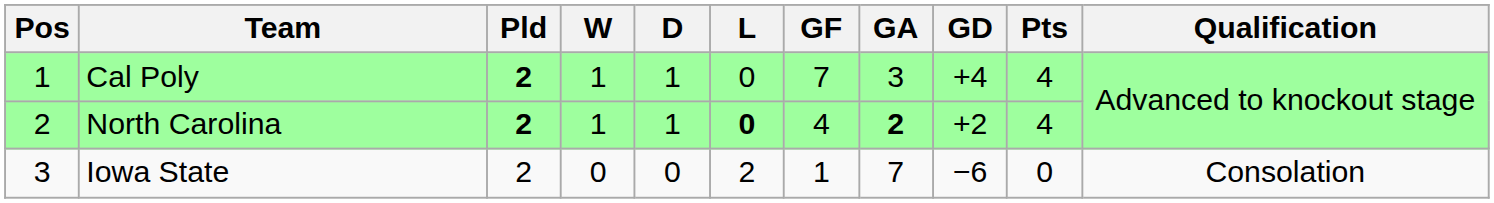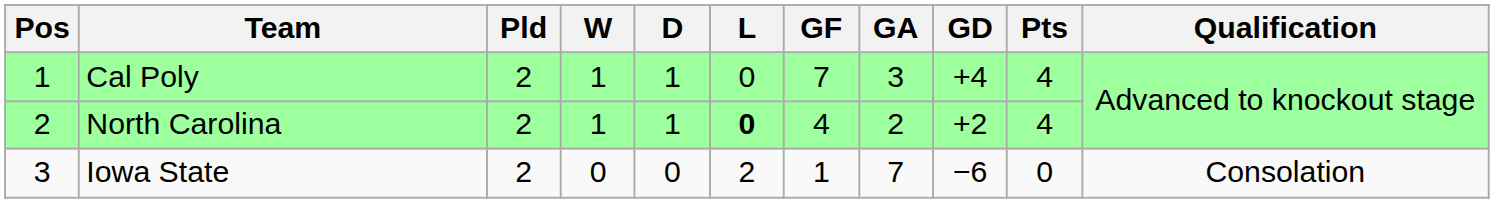(524, 76) bold -> (524, 76) normal
(524, 124) bold -> (524, 124) normal
(896, 124) bold -> (896, 124) normal
